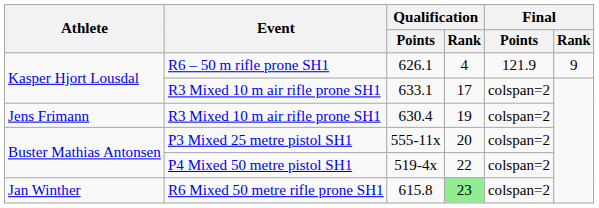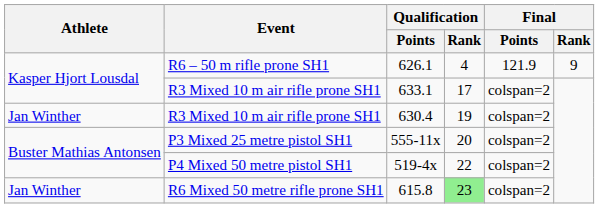(49, 115) Jens Frimann -> (44, 115) Jan Winther
